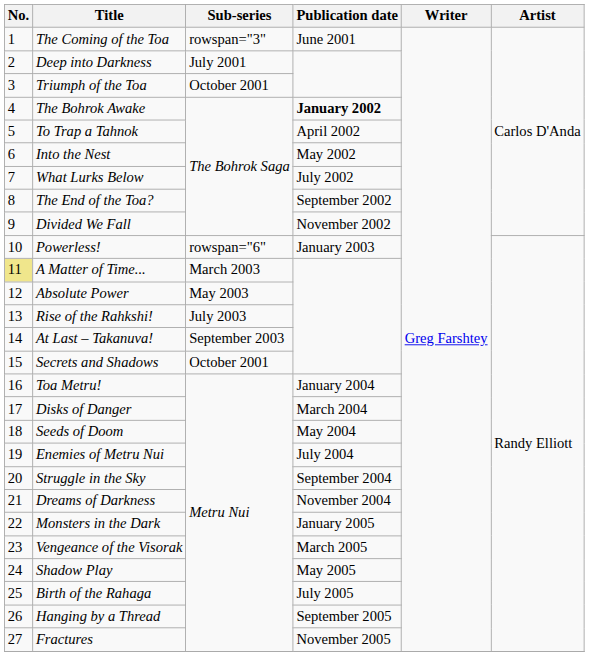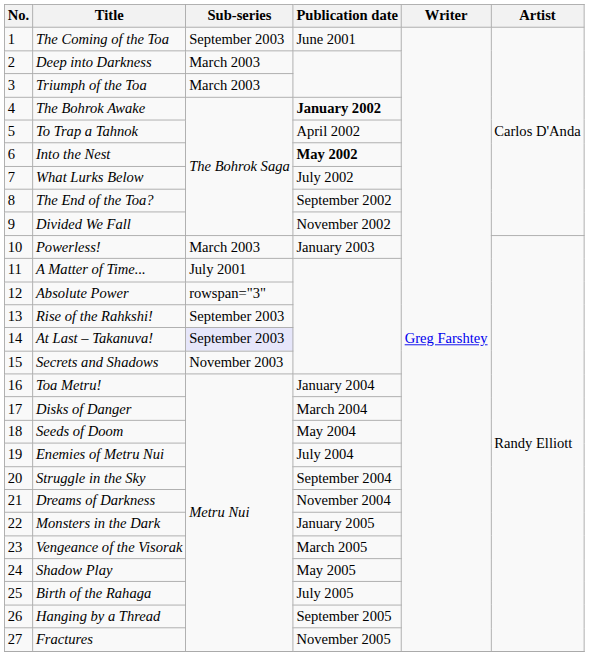(228, 39) rowspan="3" -> (237, 39) September 2003
(218, 62) July 2001 -> (225, 62) March 2003
(229, 85) October 2001 -> (225, 85) March 2003
(326, 154) normal -> (327, 154) bold
(228, 246) rowspan="6" -> (225, 246) March 2003
(15, 270) khaki background -> (15, 270) no background
(225, 270) March 2003 -> (218, 270) July 2001
(219, 293) May 2003 -> (228, 293) rowspan="3"
(218, 316) July 2003 -> (237, 316) September 2003
(237, 339) no background -> (237, 339) lavender background
(229, 362) October 2001 -> (236, 362) November 2003
